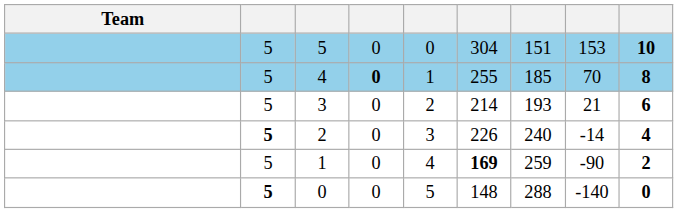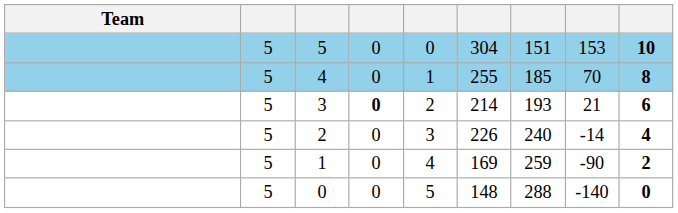(376, 76) bold -> (376, 76) normal
(376, 105) normal -> (376, 105) bold
(268, 134) bold -> (268, 134) normal
(484, 163) bold -> (484, 163) normal
(268, 192) bold -> (268, 192) normal
